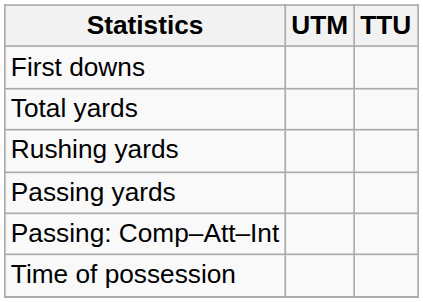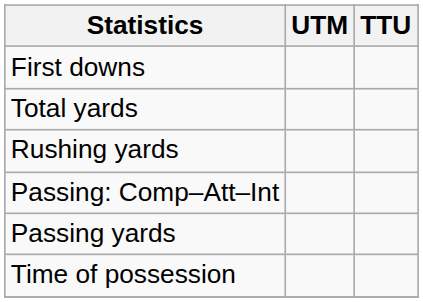rows swapped: (93, 192) <-> (145, 233)
